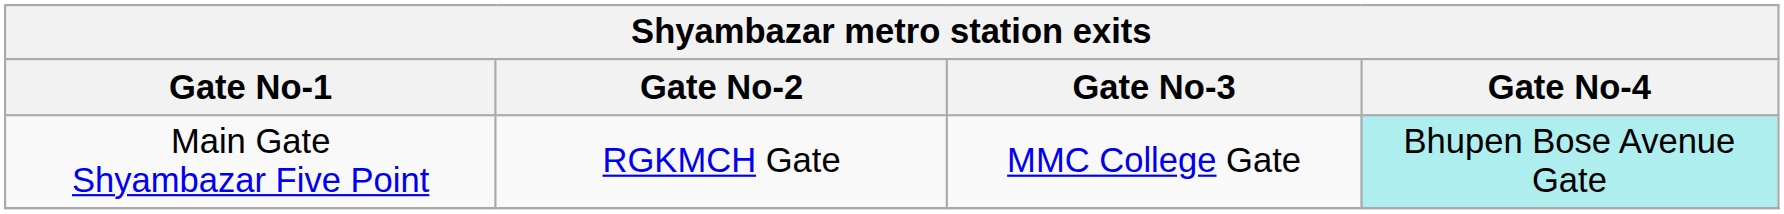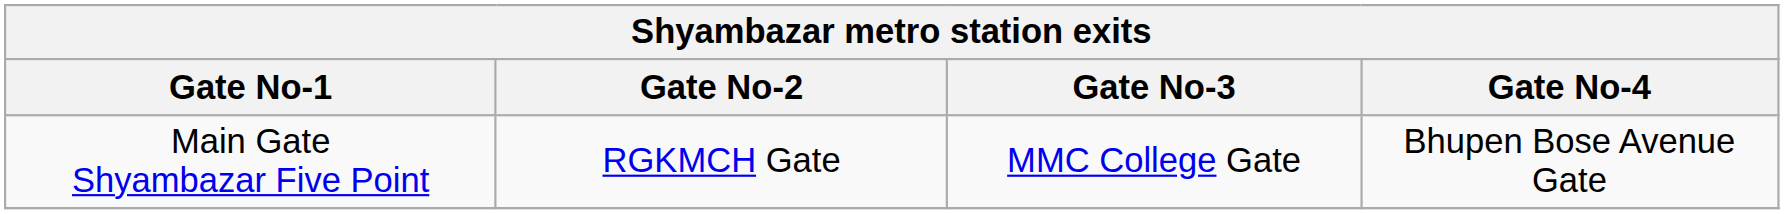(1569, 160) paleturquoise background -> (1569, 160) no background
